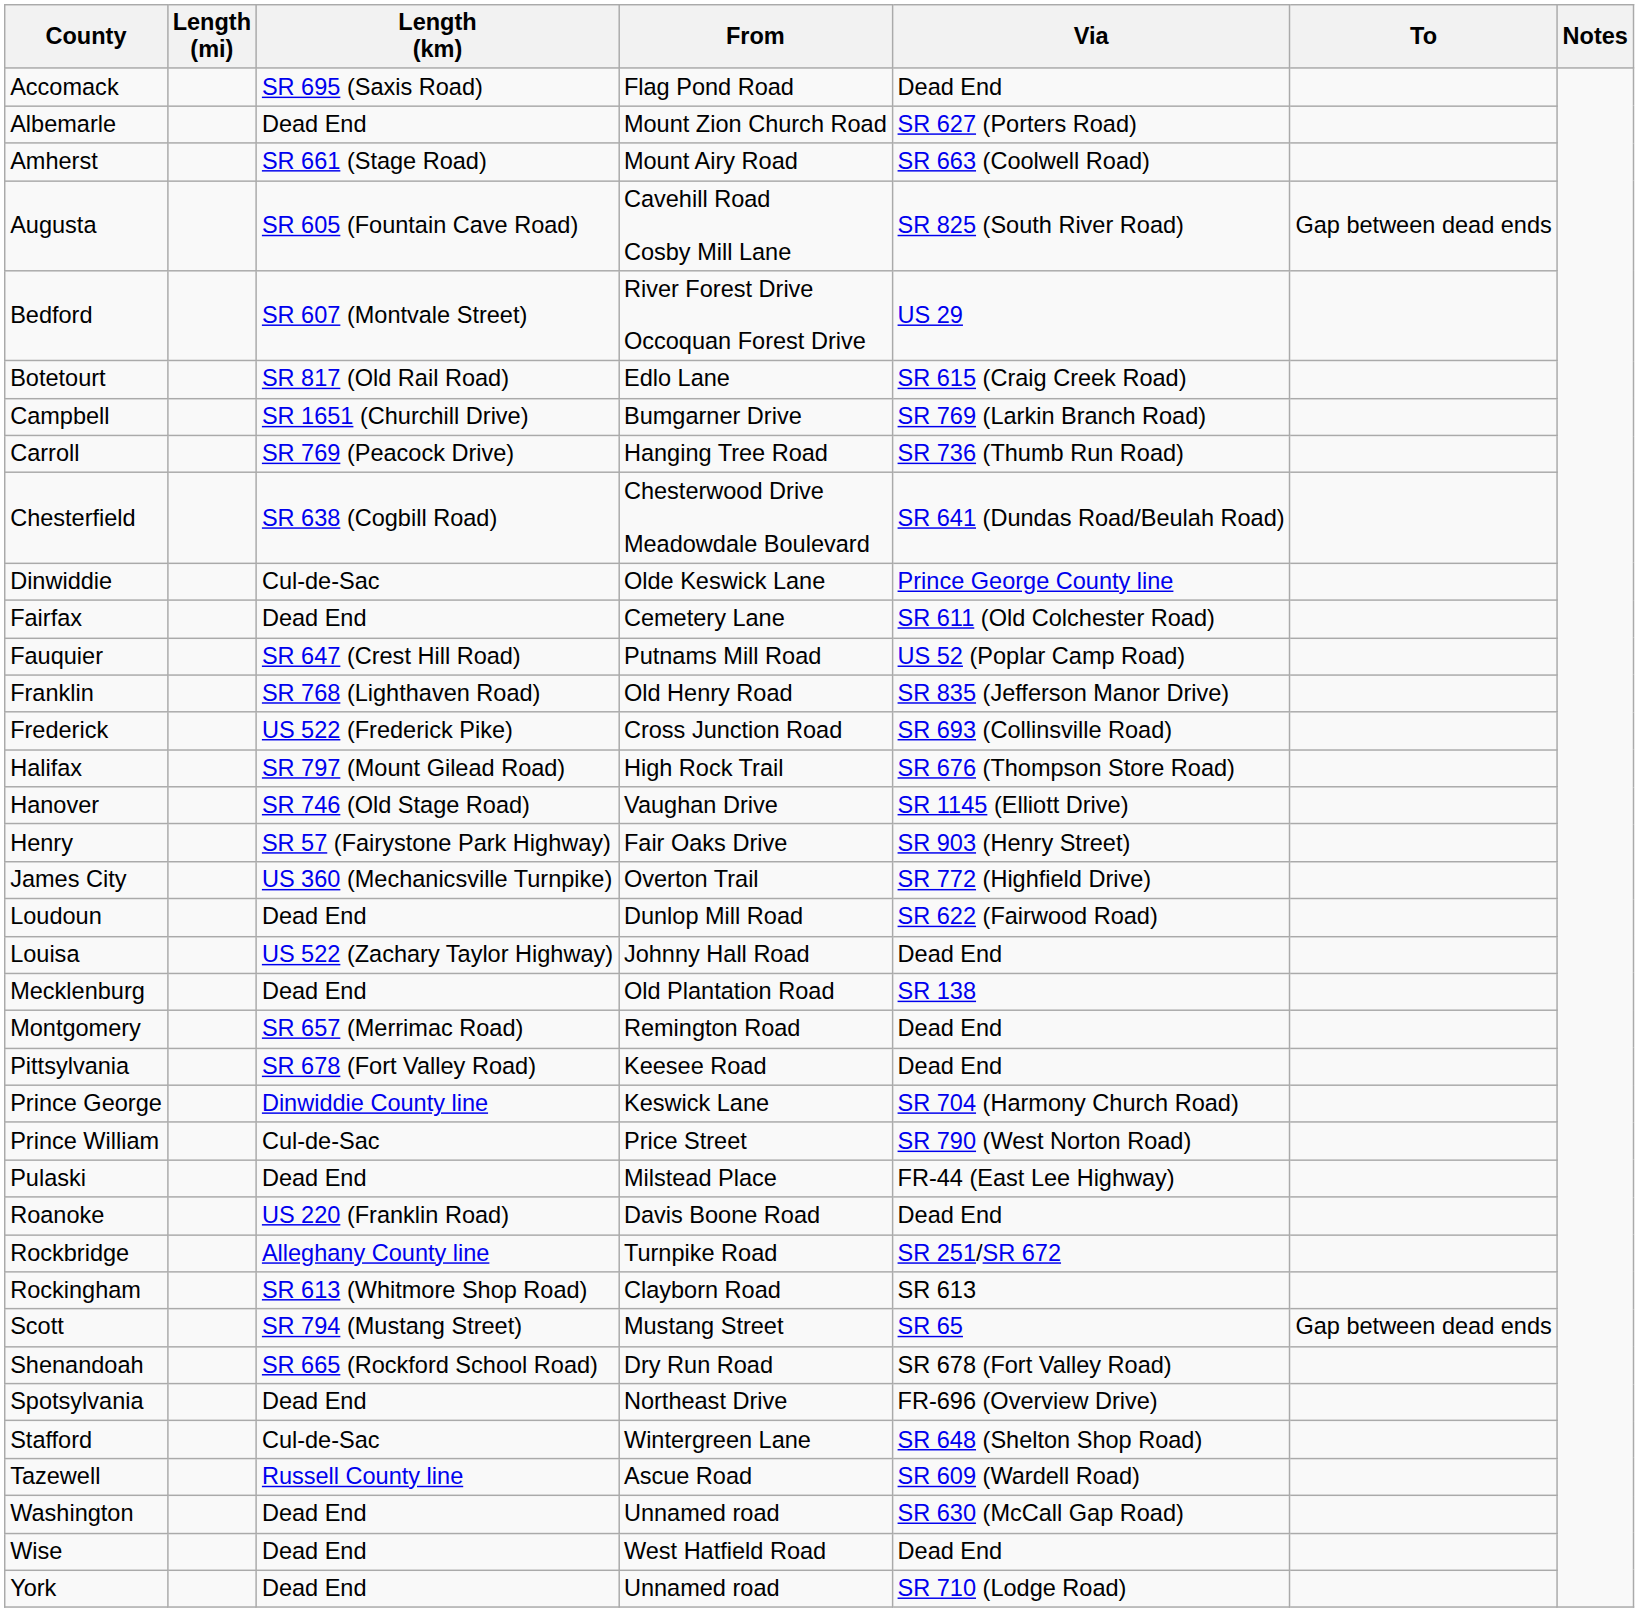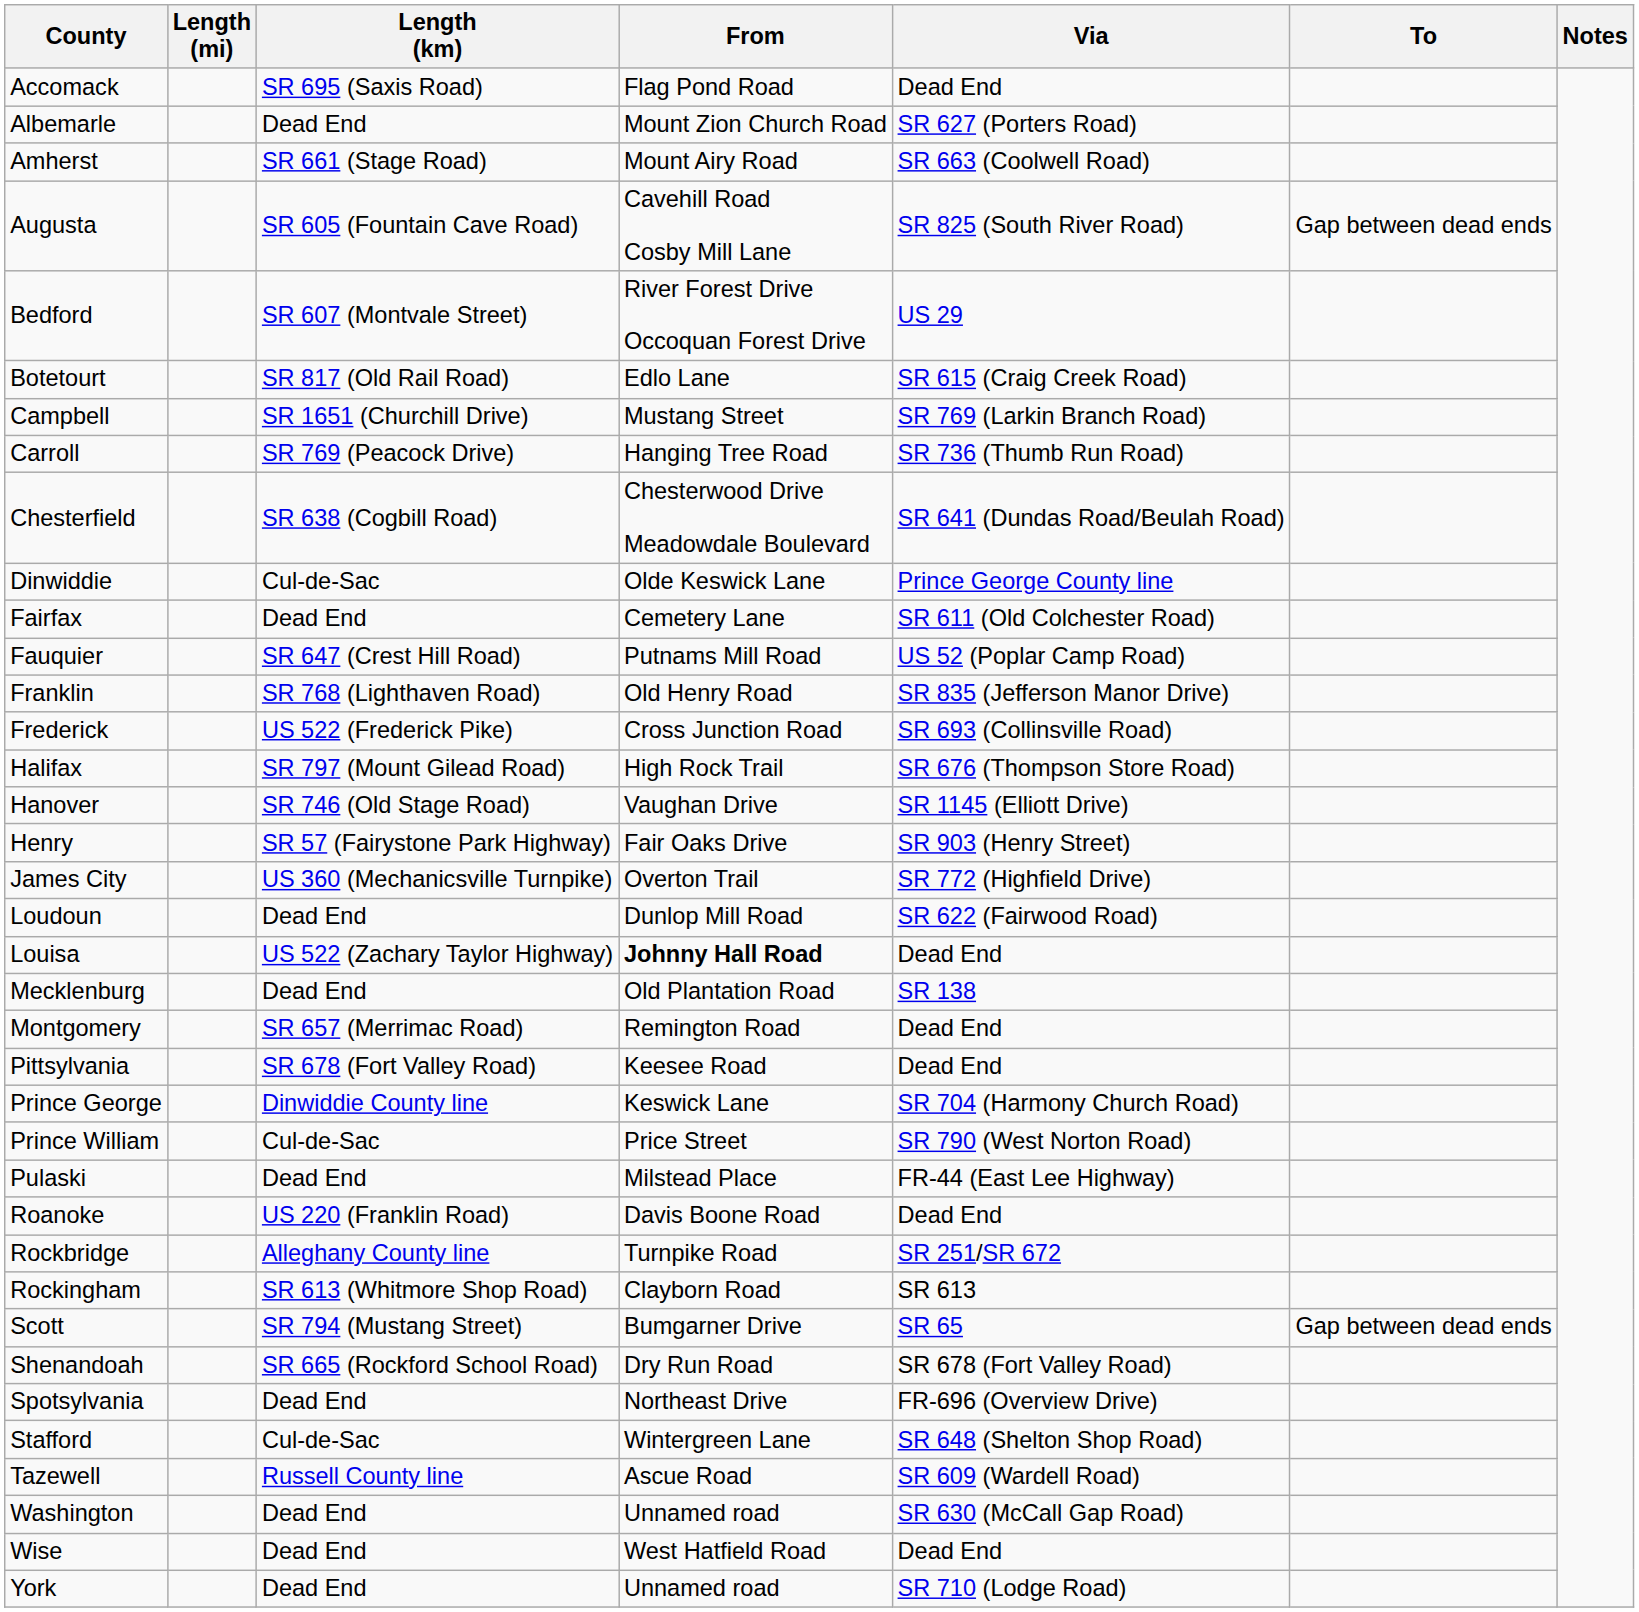(713, 416) Bumgarner Drive -> (704, 416) Mustang Street
(717, 954) normal -> (723, 954) bold
(704, 1327) Mustang Street -> (713, 1327) Bumgarner Drive
